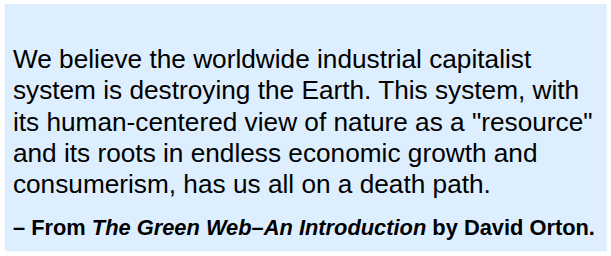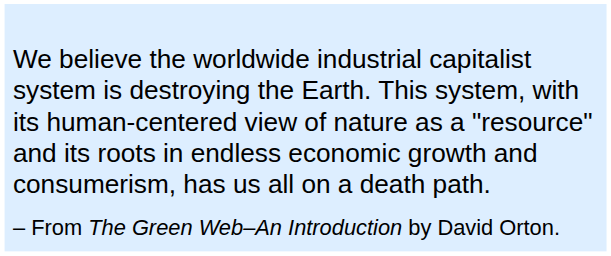(304, 226) bold -> (286, 228) normal
